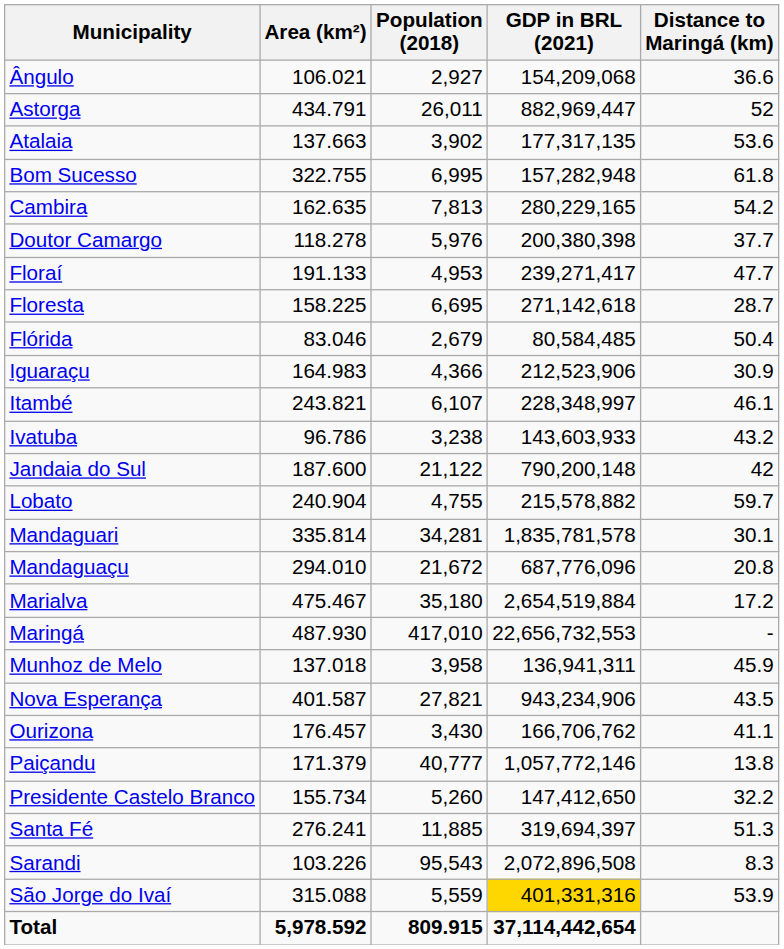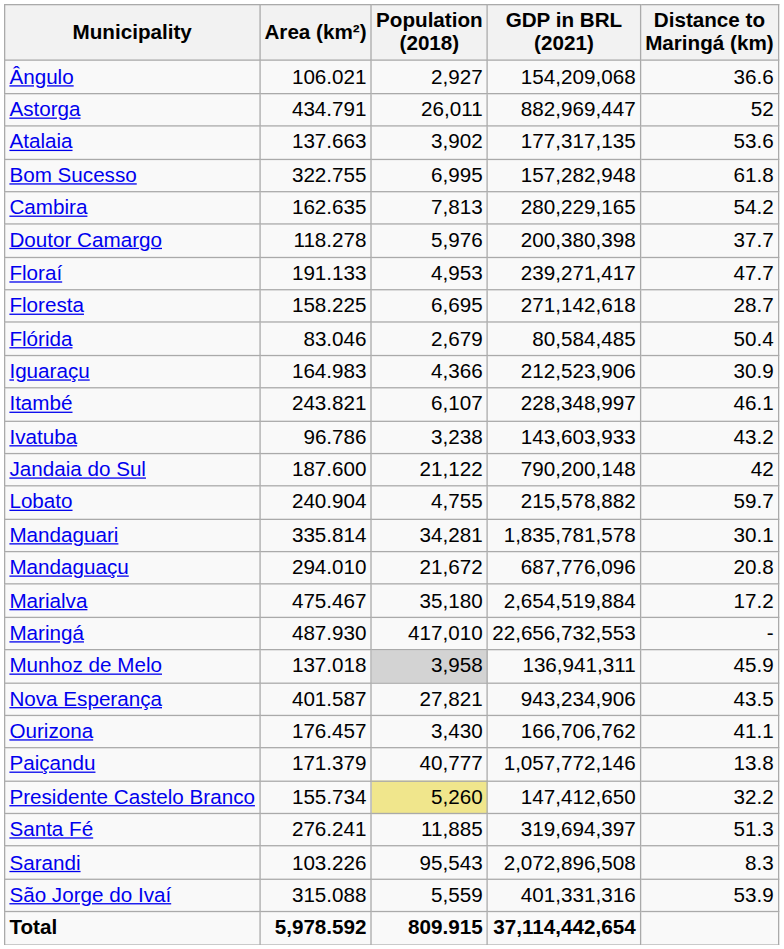(457, 666) no background -> (457, 666) lightgrey background
(457, 796) no background -> (457, 796) khaki background
(578, 895) gold background -> (578, 895) no background
